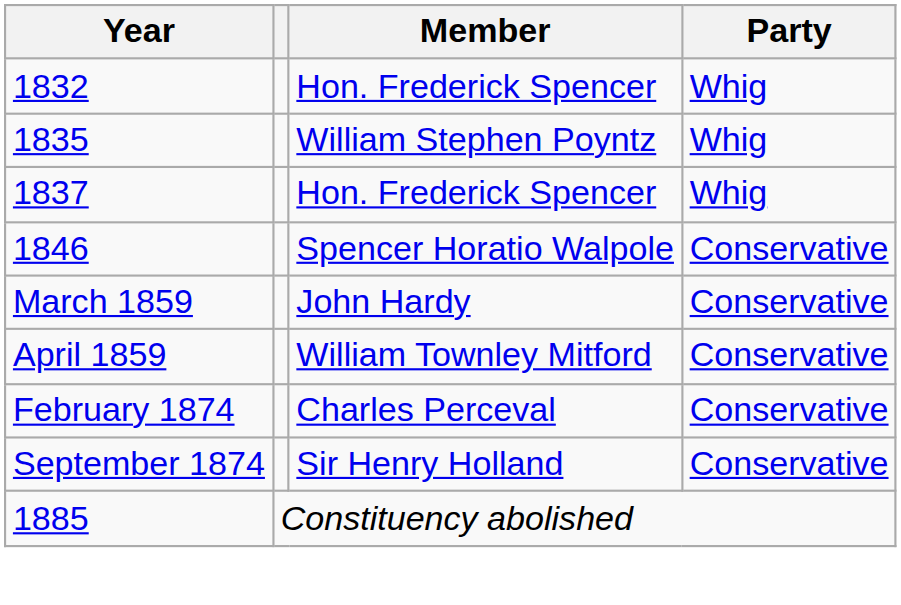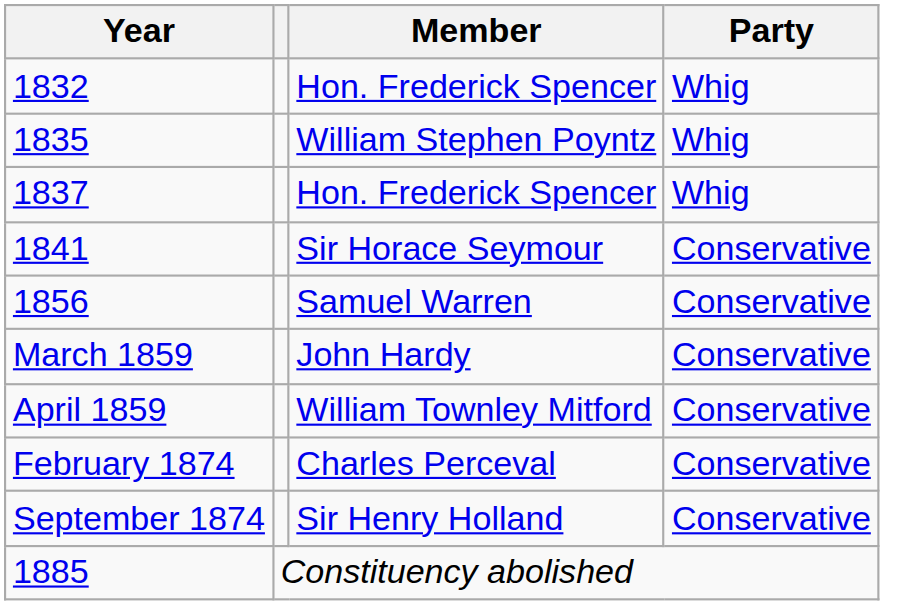+ row: (51, 247)
- row: (51, 247)
+ row: (51, 301)
